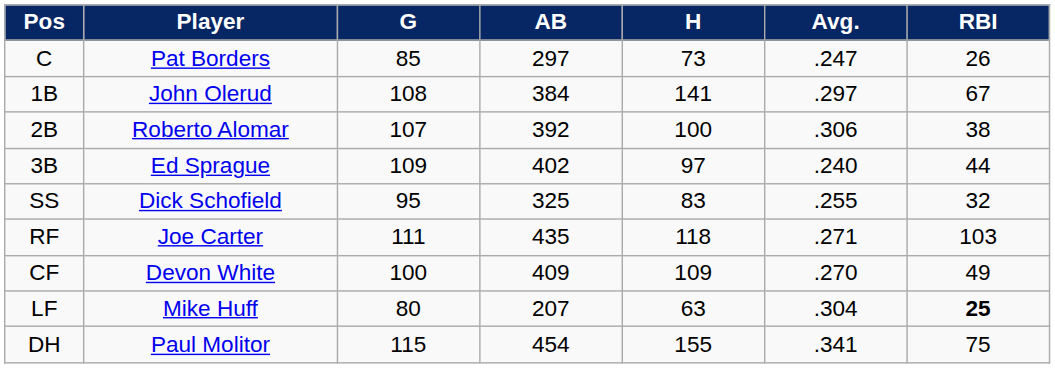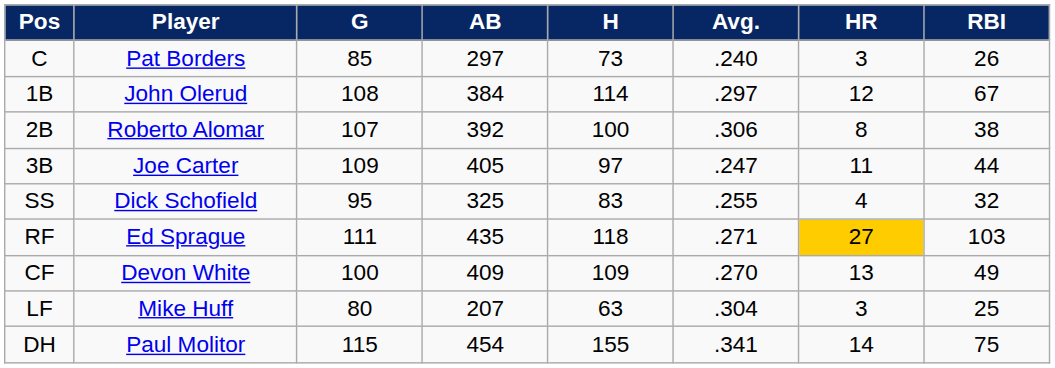+ column: (861, 22)
(836, 58) .247 -> (736, 58) .240
(693, 93) 141 -> (611, 93) 114
(210, 165) Ed Sprague -> (186, 165) Joe Carter
(551, 165) 402 -> (485, 165) 405
(836, 165) .240 -> (736, 165) .247
(210, 237) Joe Carter -> (186, 237) Ed Sprague
(978, 308) bold -> (987, 308) normal
